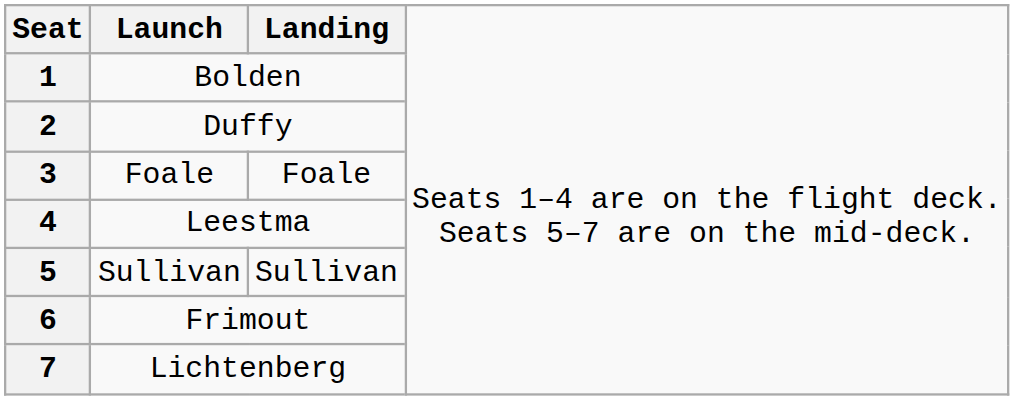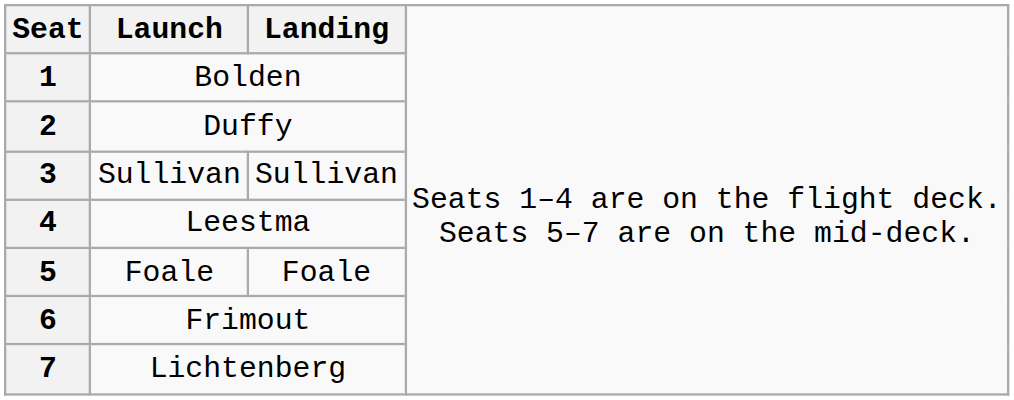(169, 175) Foale -> (169, 175) Sullivan
(326, 175) Foale -> (326, 175) Sullivan
(169, 272) Sullivan -> (169, 272) Foale
(326, 272) Sullivan -> (326, 272) Foale
